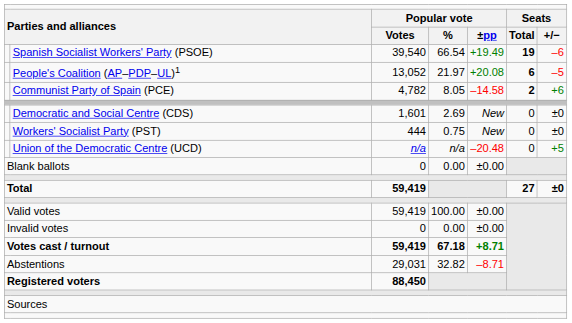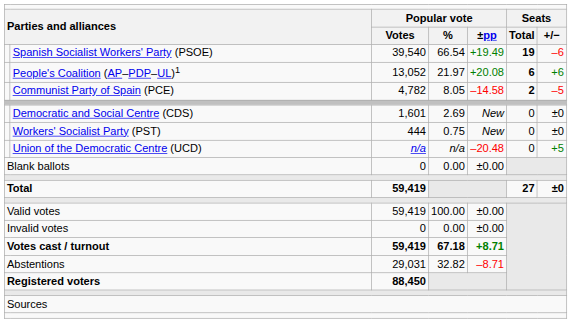(558, 72) –5 -> (558, 72) +6
(558, 91) +6 -> (558, 91) –5
